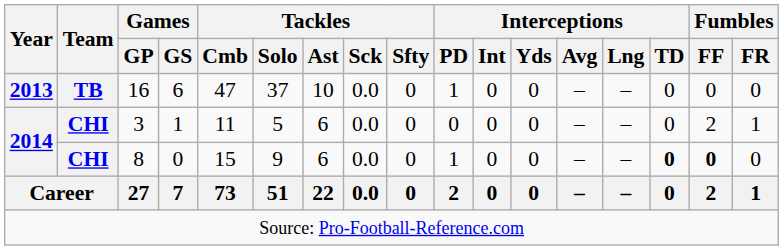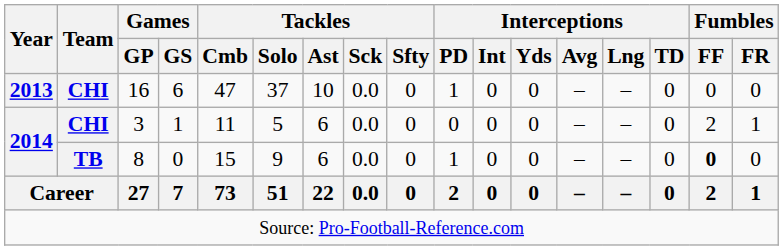(88, 90) TB -> (88, 90) CHI
(88, 158) CHI -> (88, 158) TB
(669, 158) bold -> (669, 158) normal
